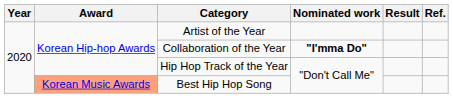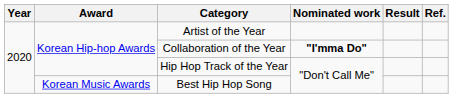(96, 84) lightsalmon background -> (96, 84) no background
